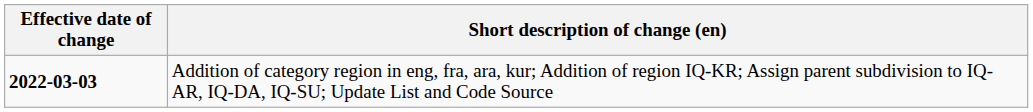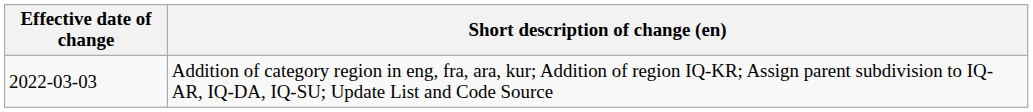(53, 81) bold -> (53, 81) normal
